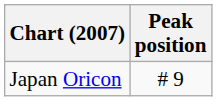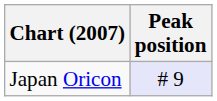(171, 78) no background -> (171, 78) lavender background
